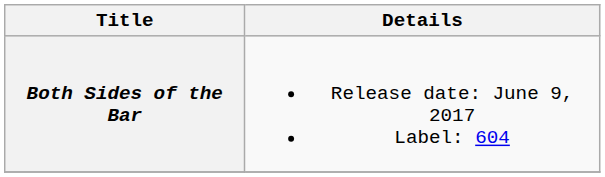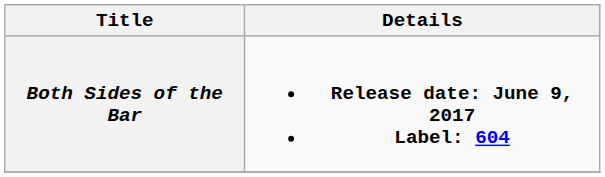(423, 115) normal -> (423, 115) bold
